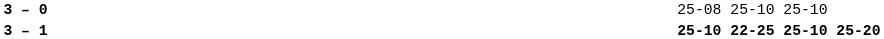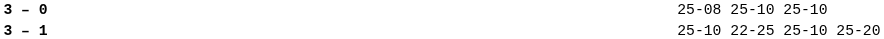(779, 32) bold -> (779, 32) normal
